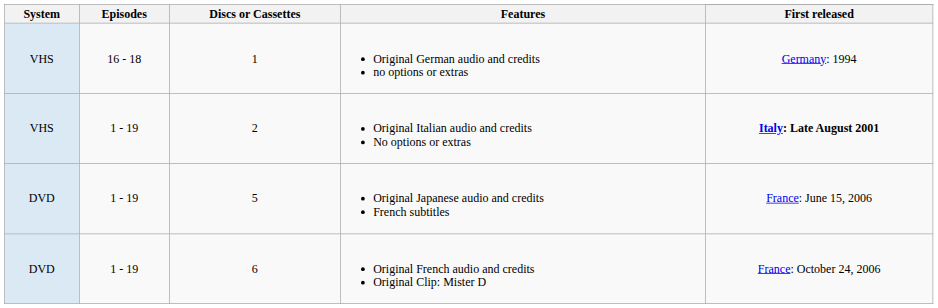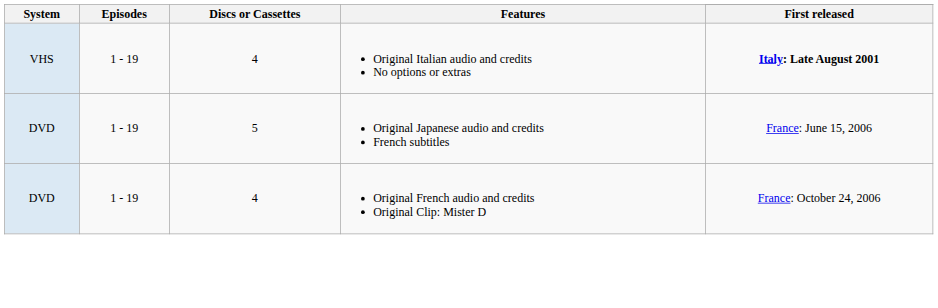- row: (523, 65)
(255, 128) 2 -> (255, 58) 4
(255, 268) 6 -> (255, 198) 4
